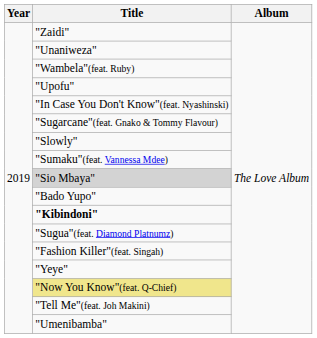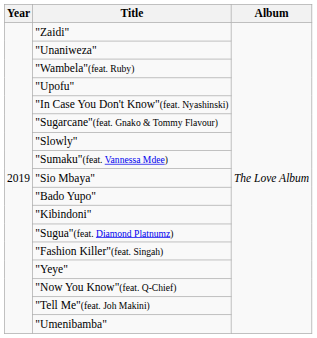(65, 178) lightgrey background -> (65, 178) no background
(67, 214) bold -> (63, 214) normal
(106, 287) khaki background -> (106, 287) no background
